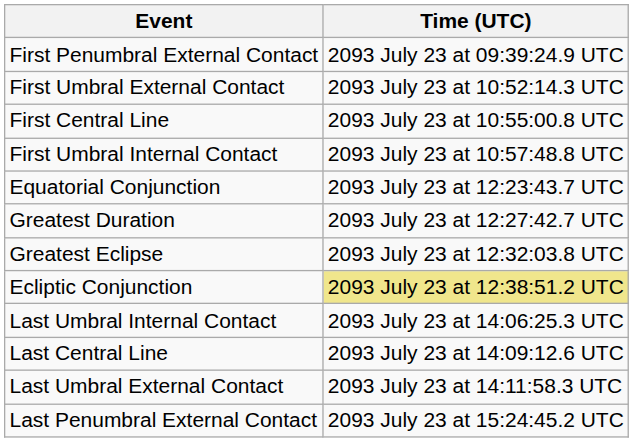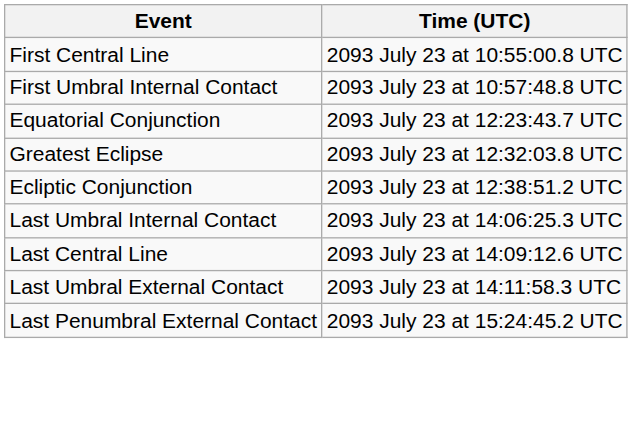- row: (164, 54)
- row: (147, 87)
- row: (92, 220)
(476, 287) khaki background -> (475, 187) no background
